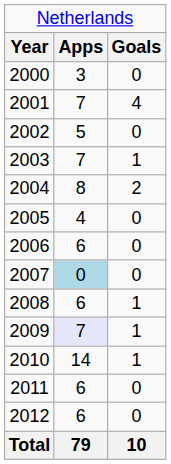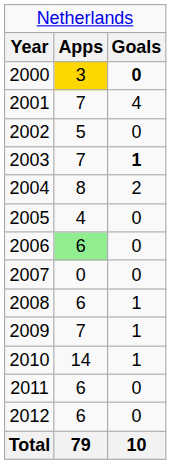(81, 75) no background -> (81, 75) gold background
(136, 75) normal -> (136, 75) bold
(136, 160) normal -> (136, 160) bold
(81, 246) no background -> (81, 246) lightgreen background
(81, 274) lightblue background -> (81, 274) no background
(81, 331) lavender background -> (81, 331) no background
